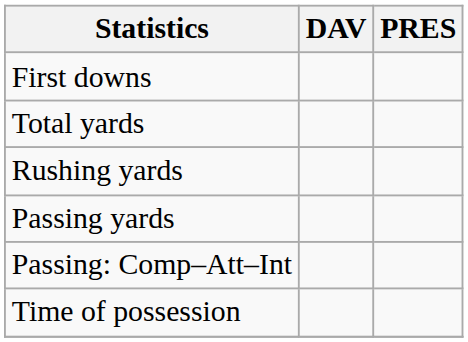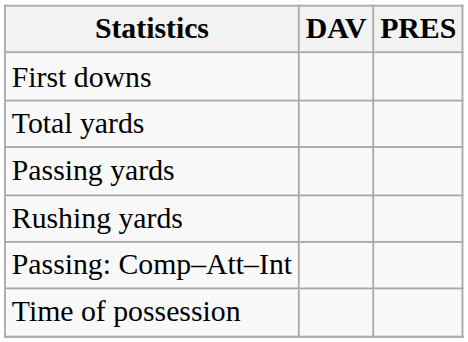rows swapped: (97, 170) <-> (93, 217)
